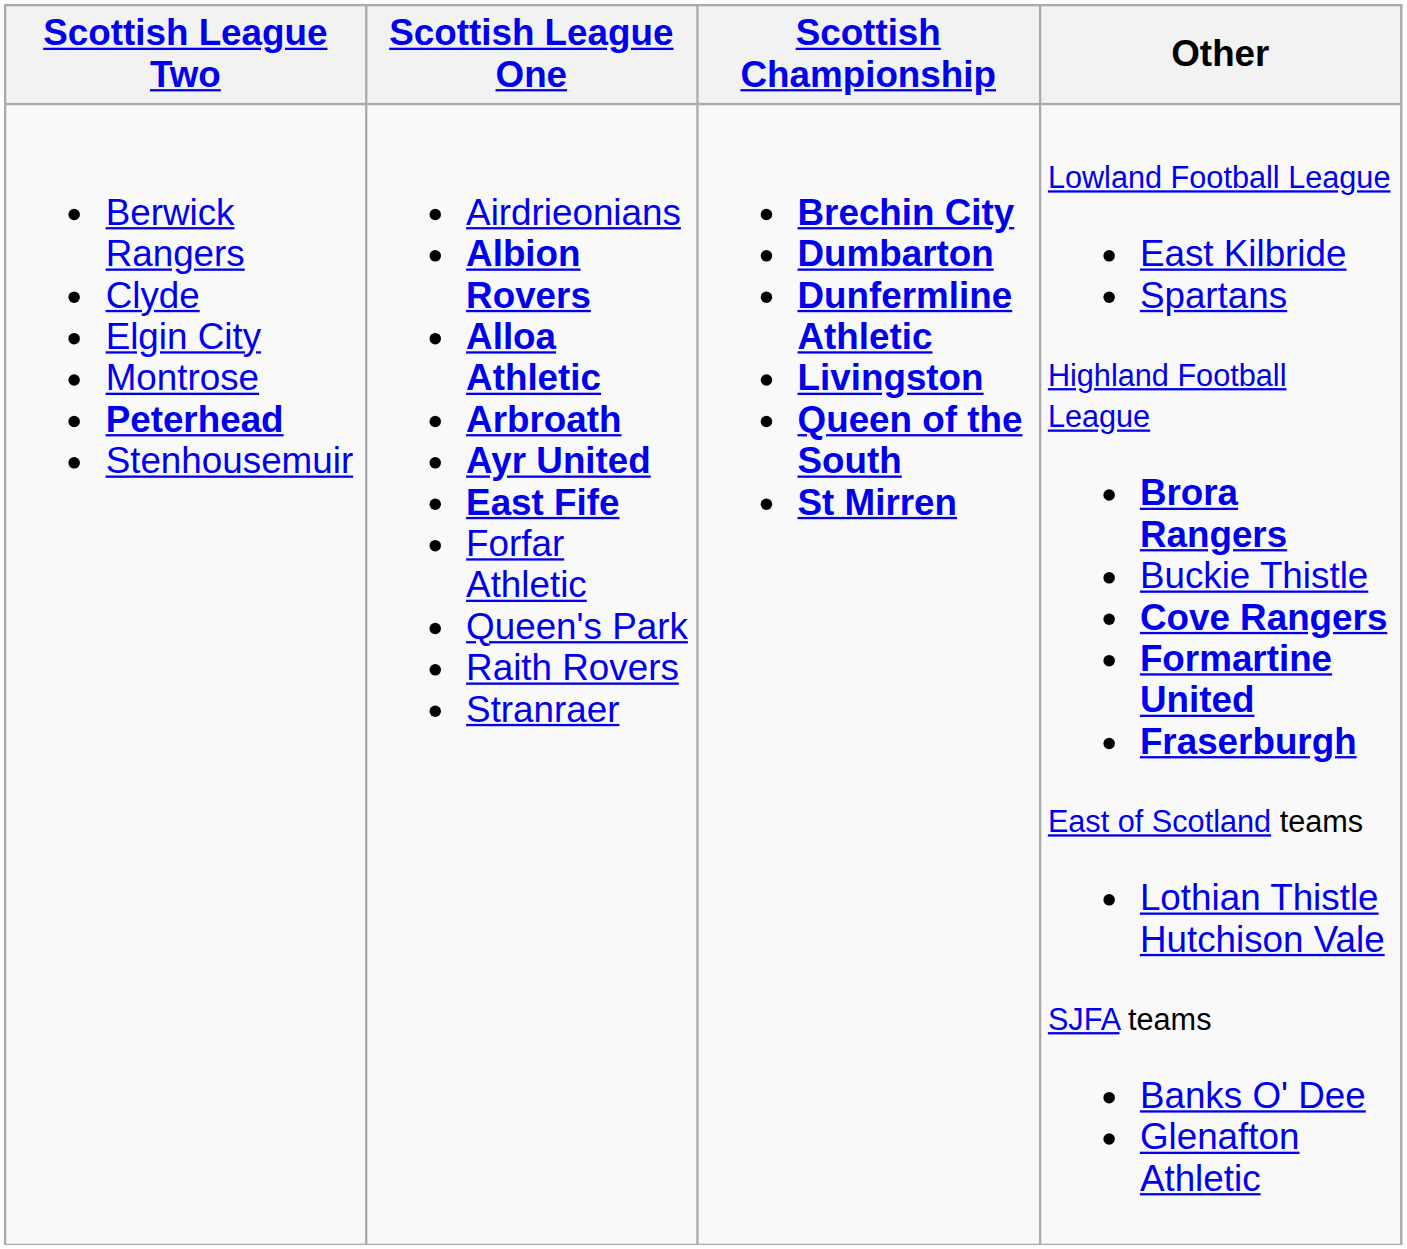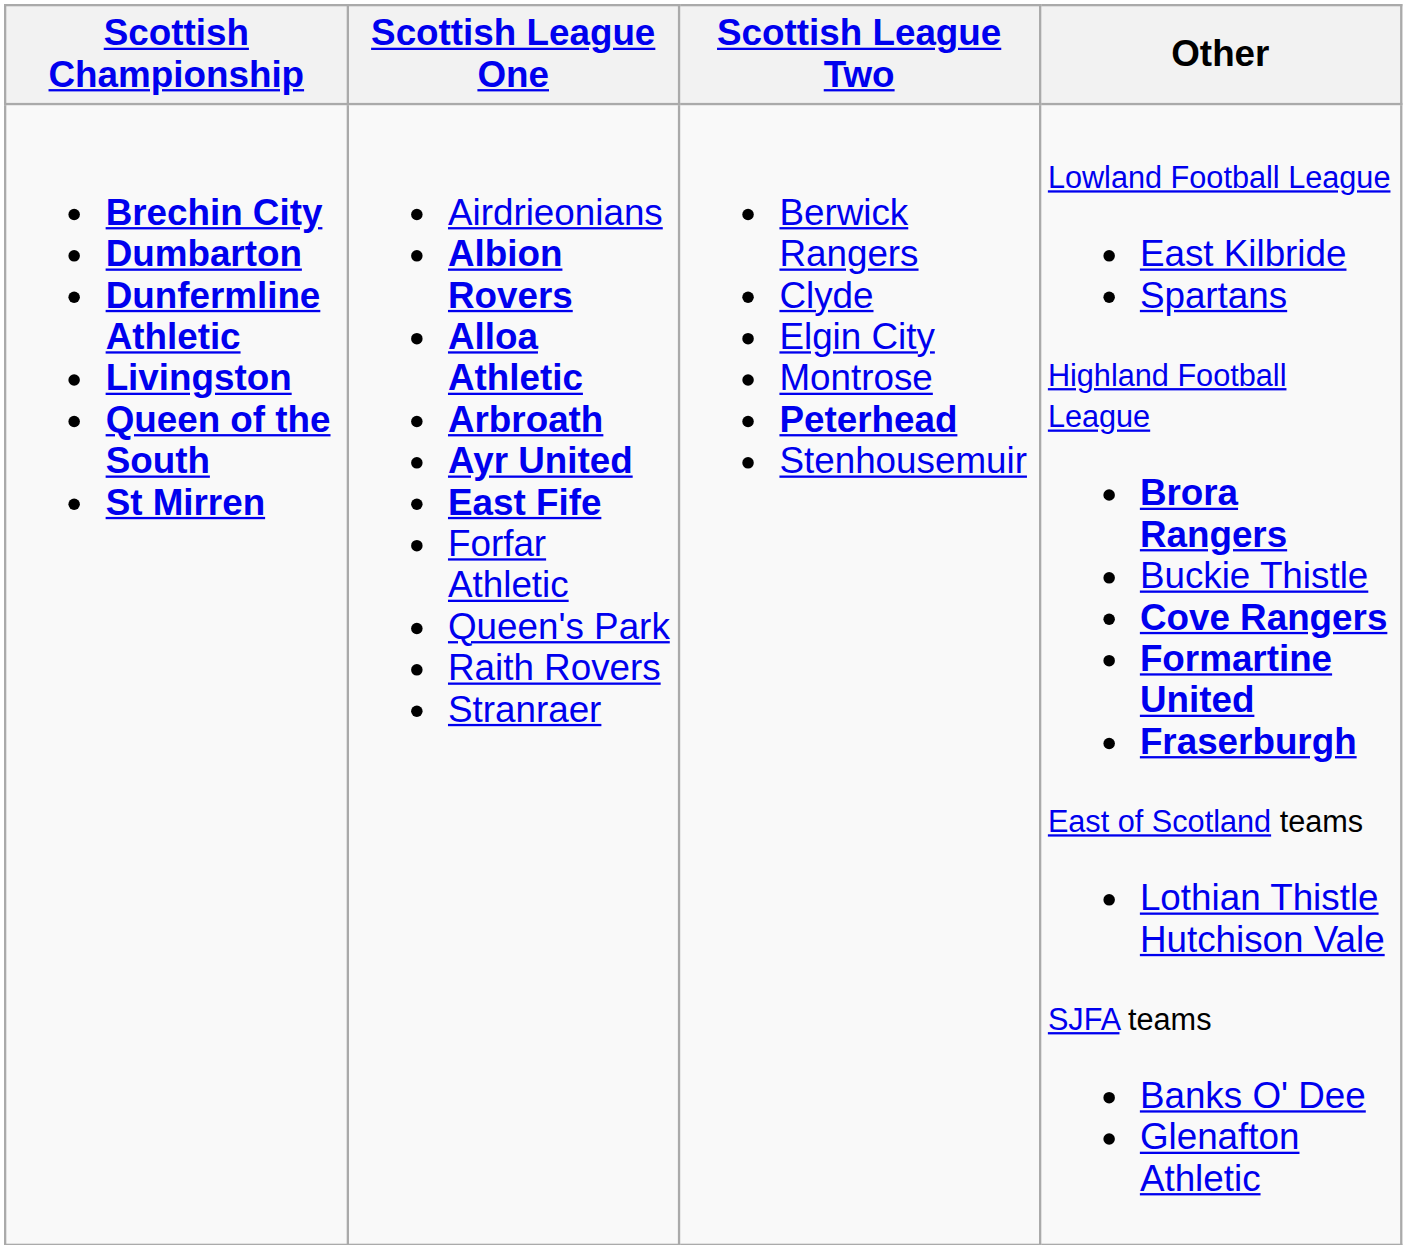columns swapped: (868, 54) <-> (185, 54)
